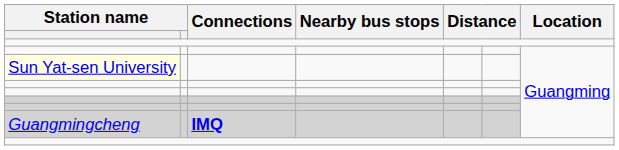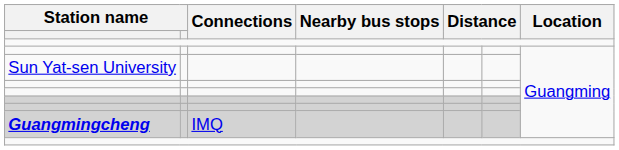(92, 67) lightyellow background -> (92, 67) no background
(74, 124) normal -> (79, 124) bold
(207, 124) bold -> (207, 124) normal
